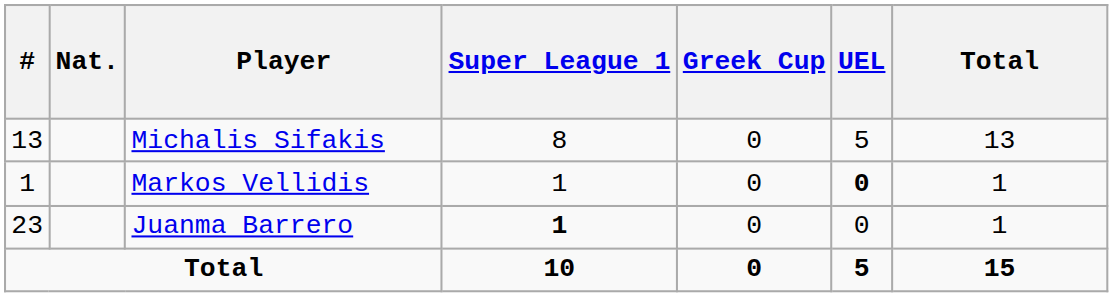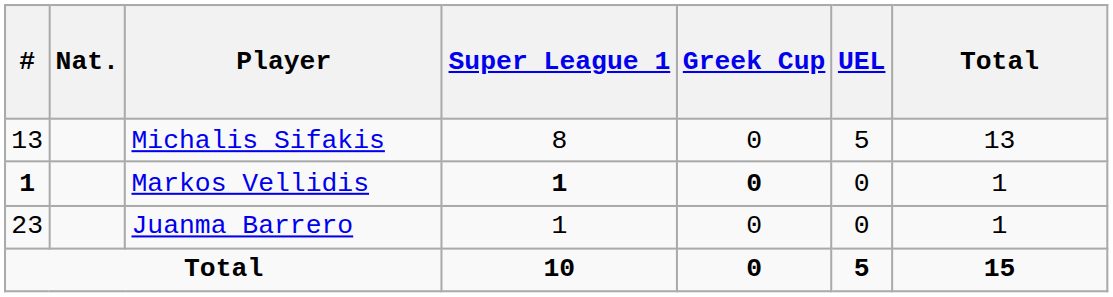(27, 184) normal -> (27, 184) bold
(559, 184) normal -> (559, 184) bold
(754, 184) normal -> (754, 184) bold
(862, 184) bold -> (862, 184) normal
(559, 227) bold -> (559, 227) normal
